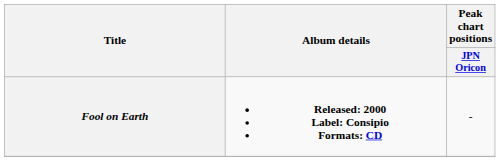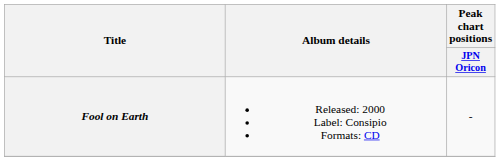(336, 123) bold -> (336, 123) normal
